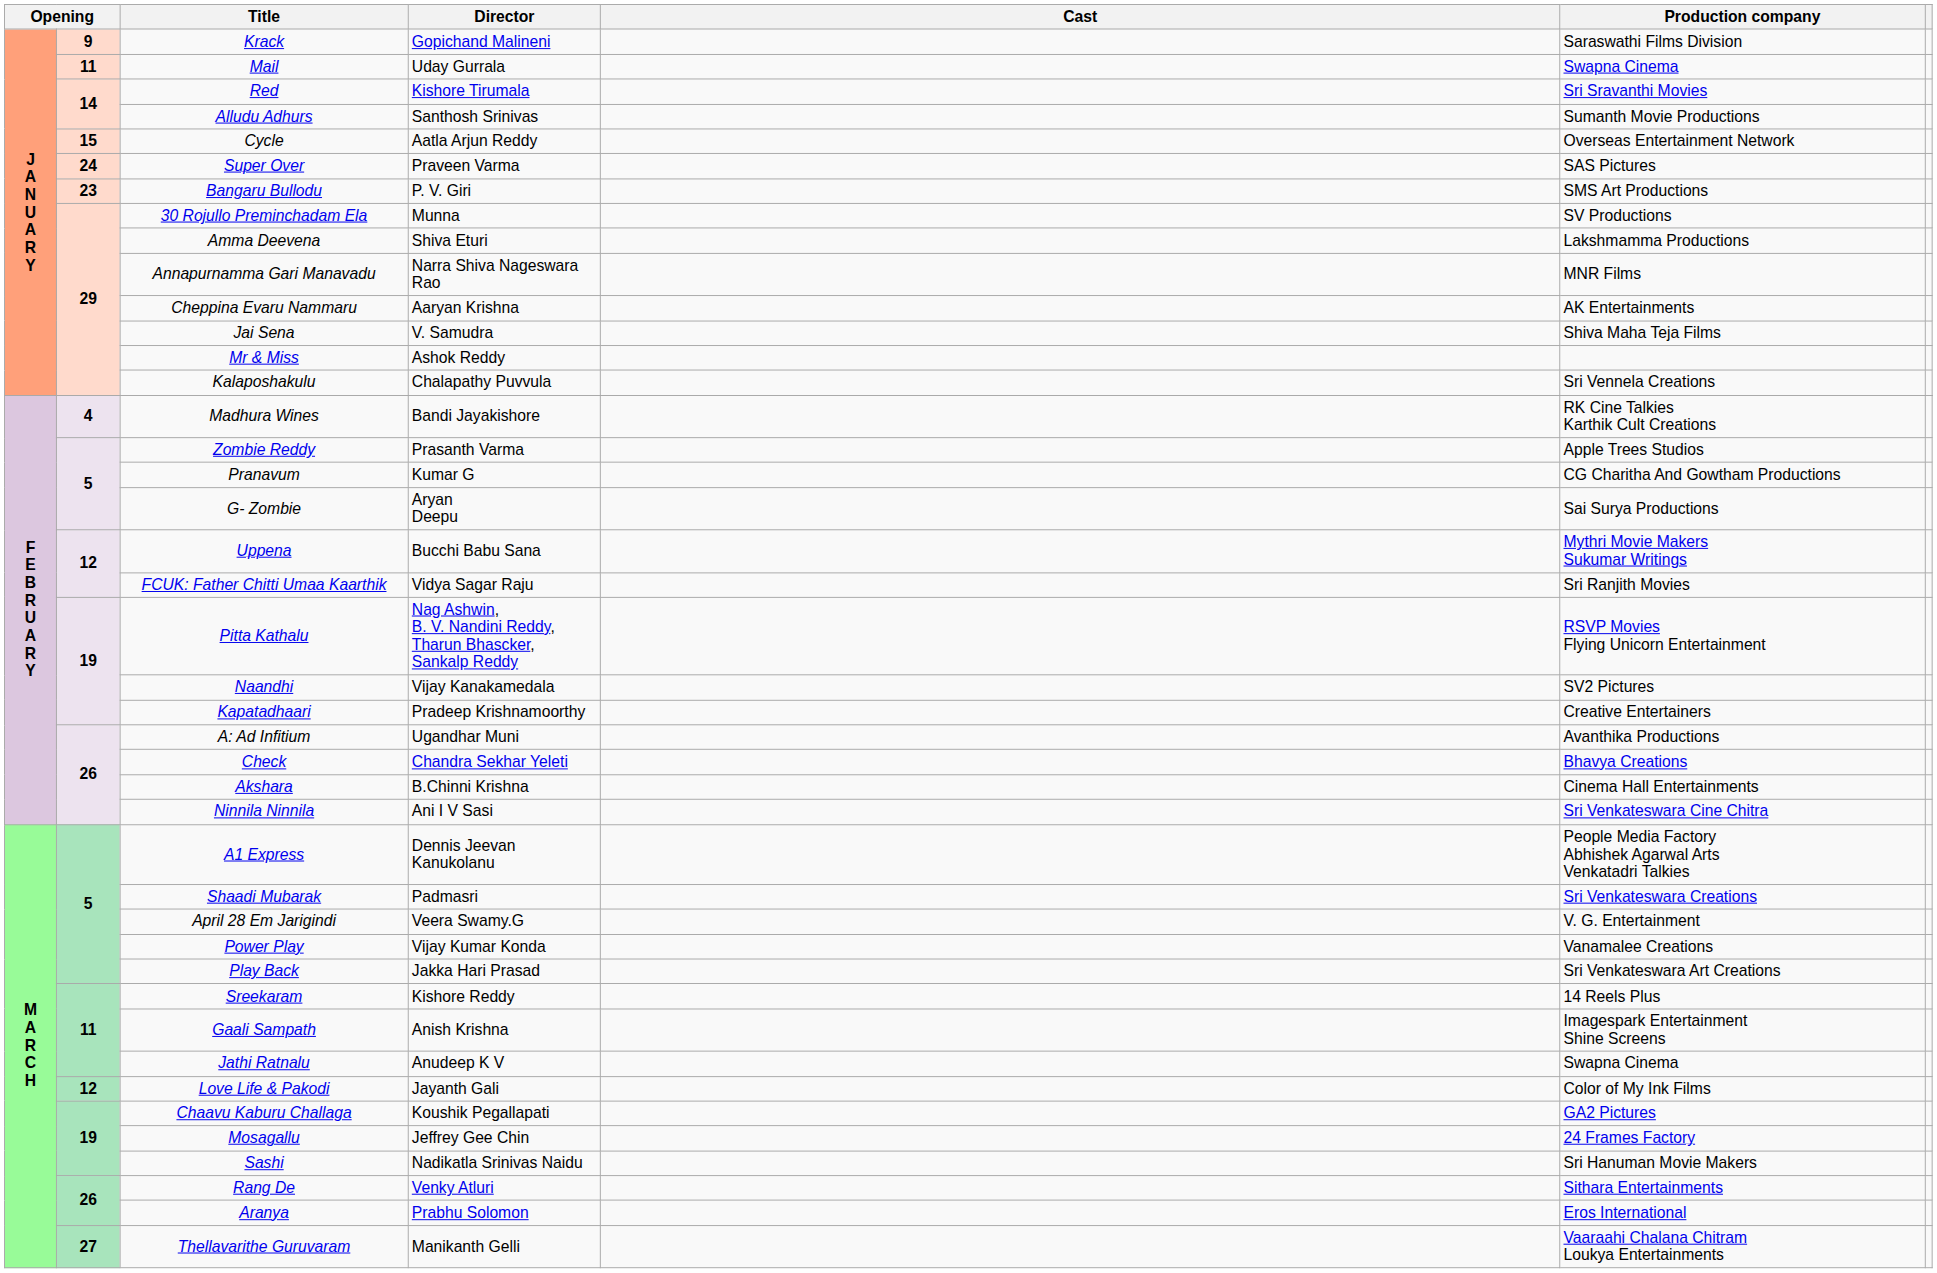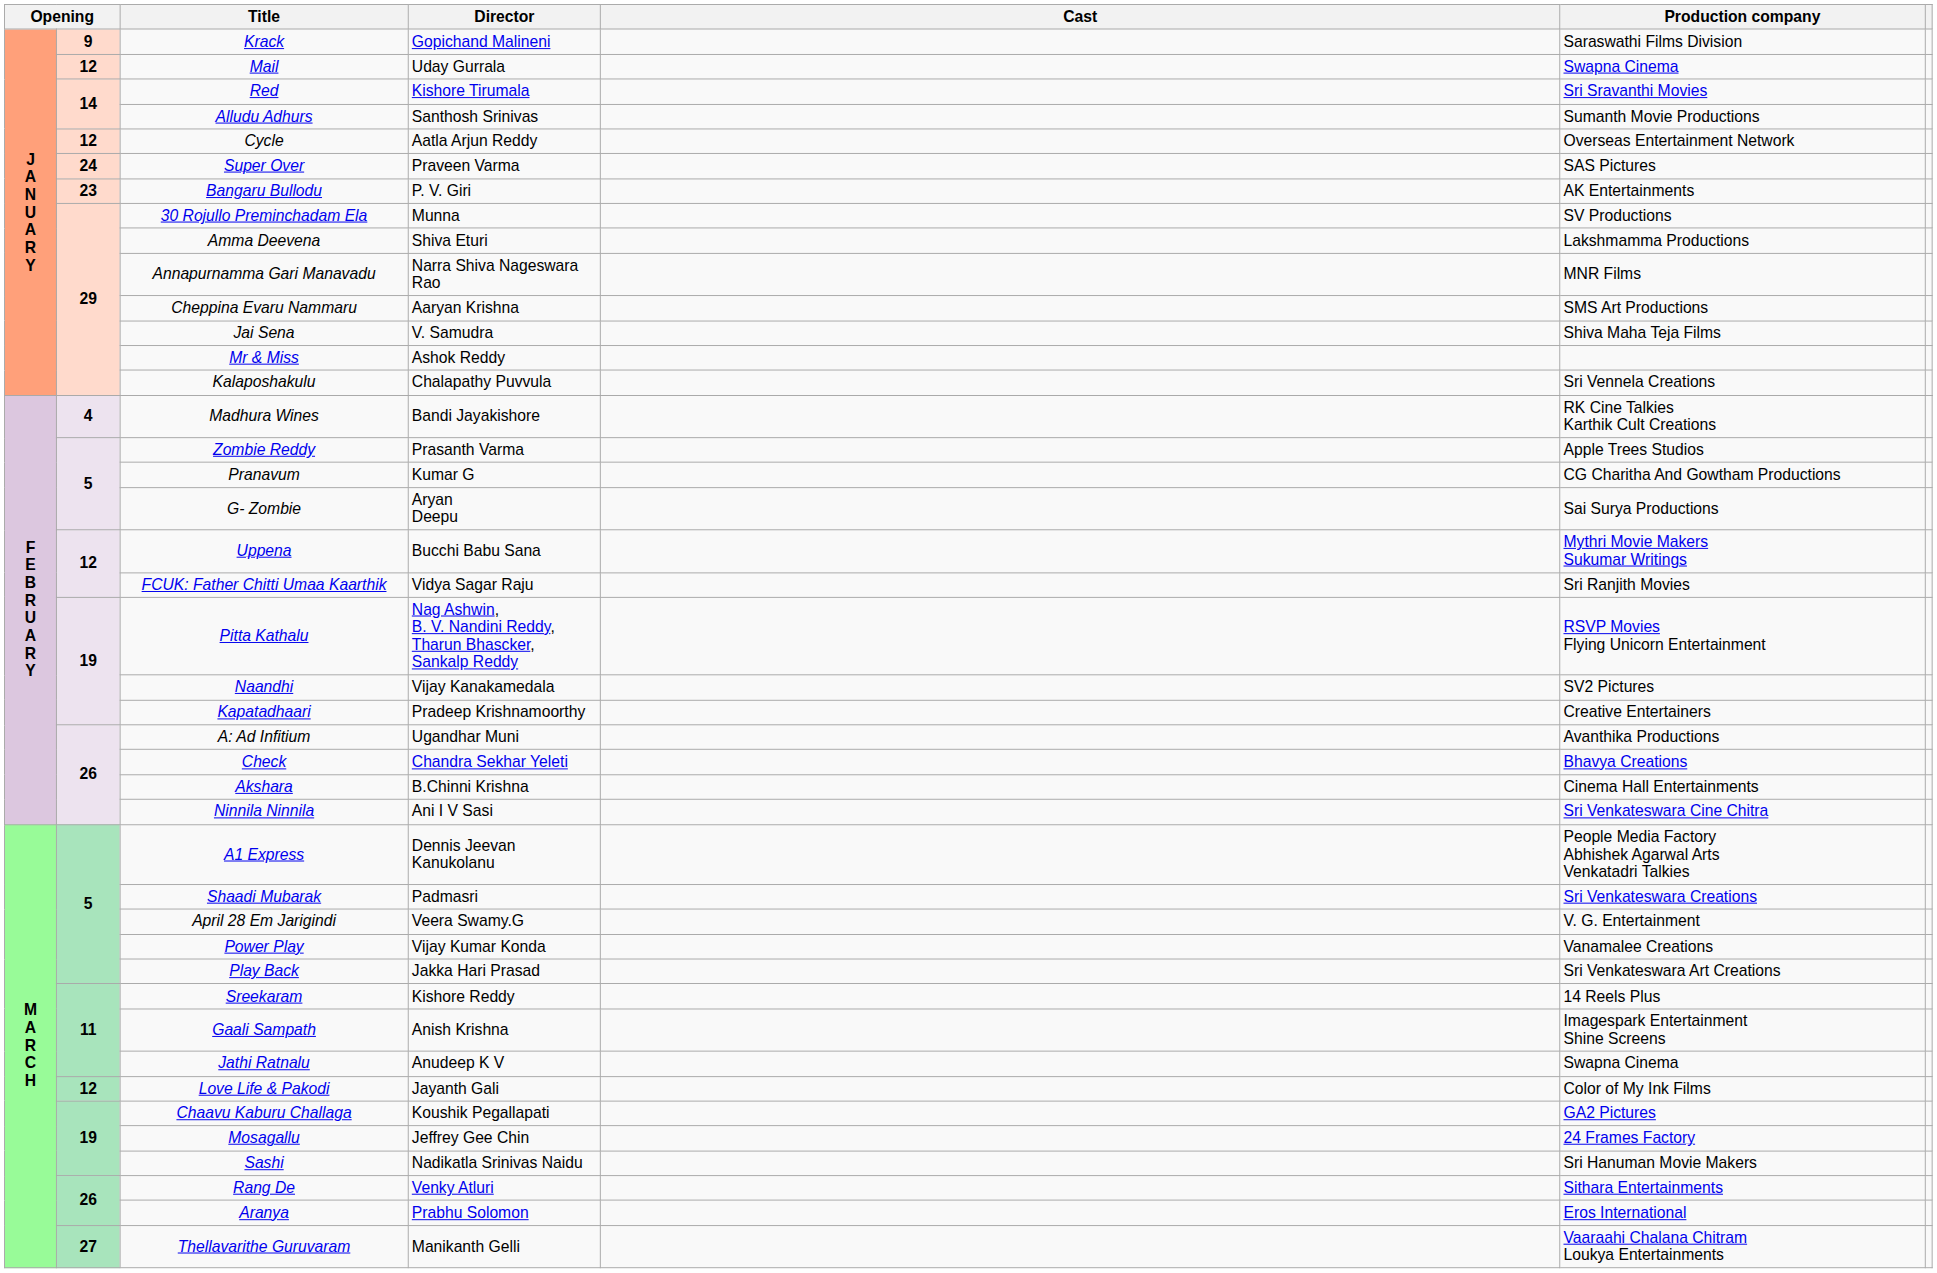(88, 66) 11 -> (88, 66) 12
(88, 141) 15 -> (88, 141) 12
(1636, 191) SMS Art Productions -> (1629, 191) AK Entertainments
(1629, 308) AK Entertainments -> (1636, 308) SMS Art Productions
